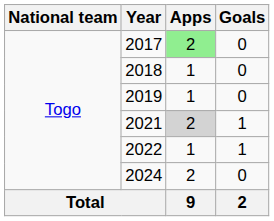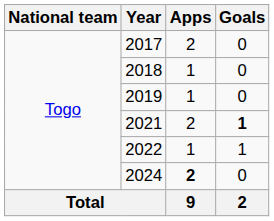(191, 44) lightgreen background -> (191, 44) no background
(191, 123) lightgrey background -> (191, 123) no background
(242, 123) normal -> (242, 123) bold
(191, 176) normal -> (191, 176) bold
